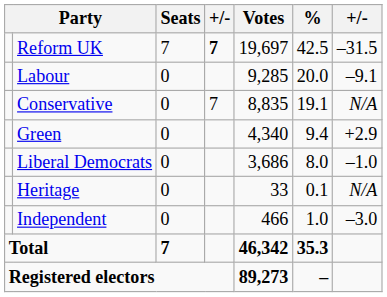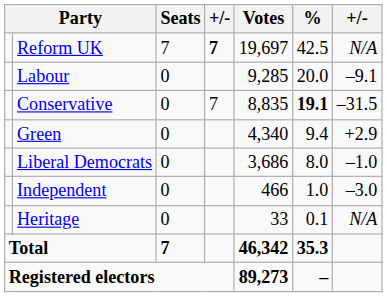(357, 47) –31.5 -> (363, 47) N/A
(313, 104) normal -> (313, 104) bold
(363, 104) N/A -> (357, 104) –31.5
rows swapped: (62, 219) <-> (48, 190)
